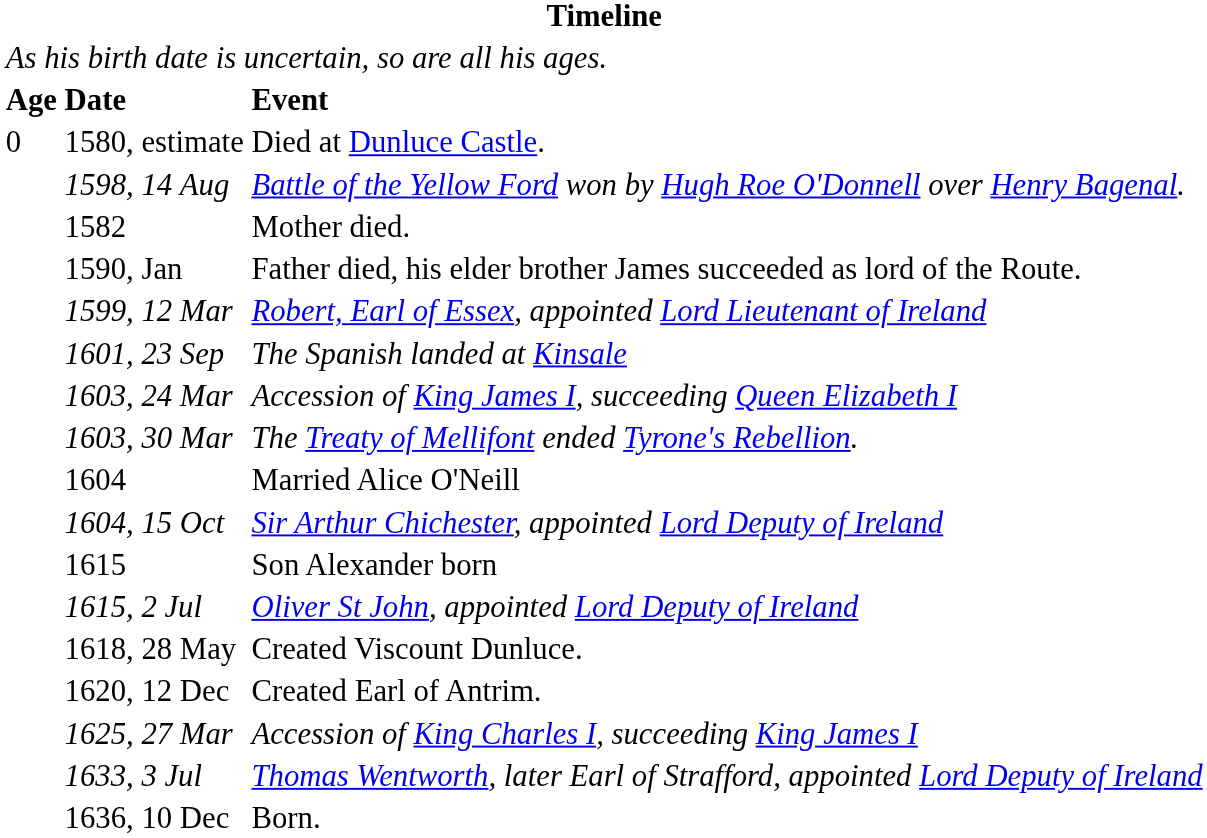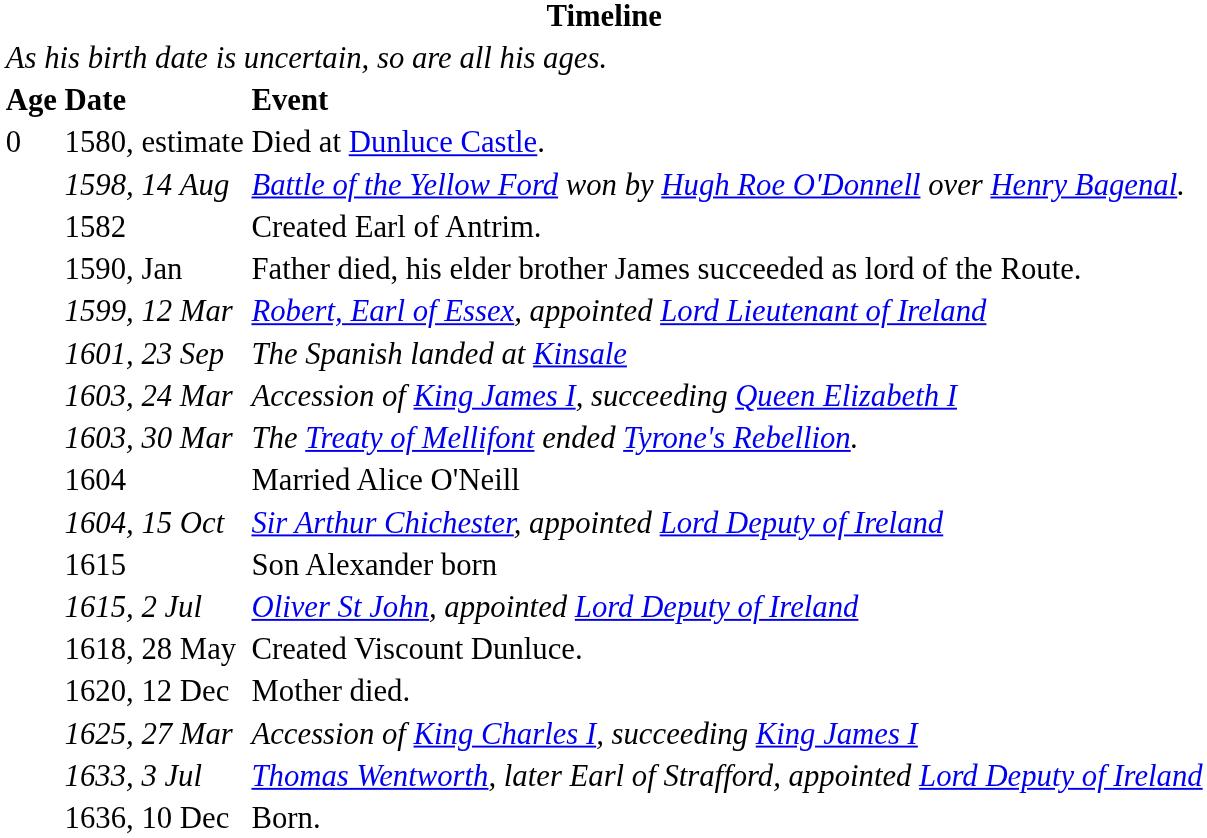(331, 226) Mother died. -> (396, 226) Created Earl of Antrim.
(396, 691) Created Earl of Antrim. -> (331, 691) Mother died.
